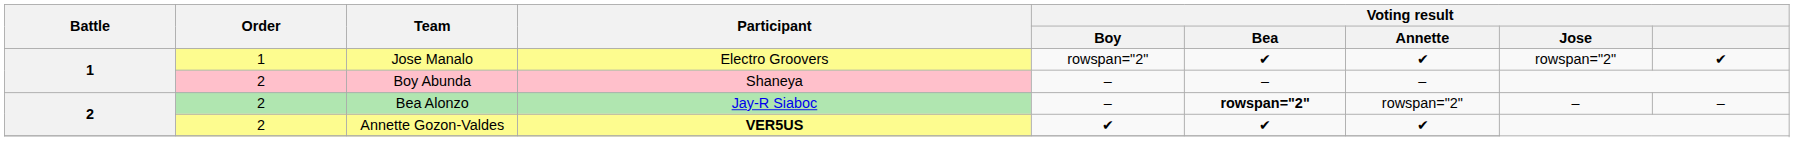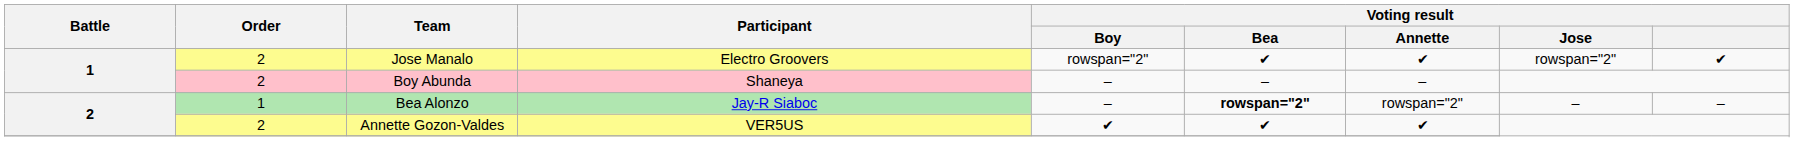(261, 59) 1 -> (261, 59) 2
(261, 103) 2 -> (261, 103) 1
(774, 125) bold -> (774, 125) normal
